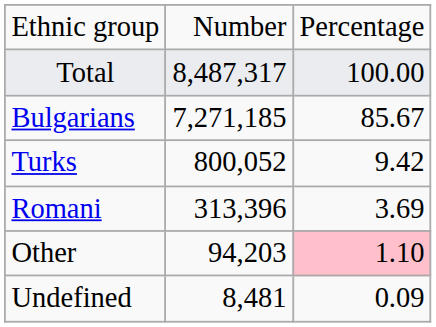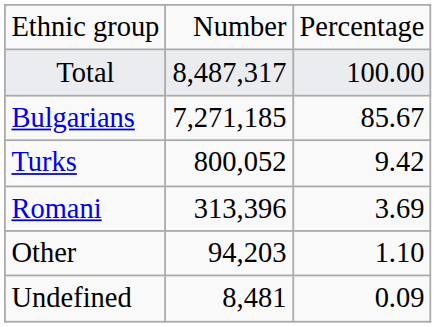(400, 252) pink background -> (400, 252) no background
